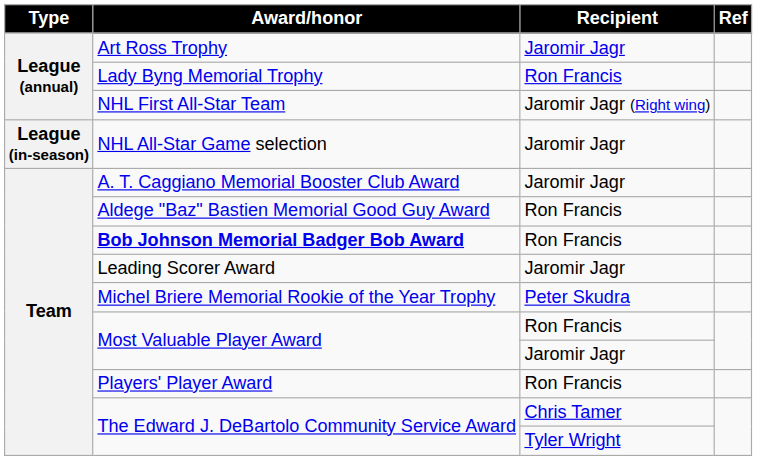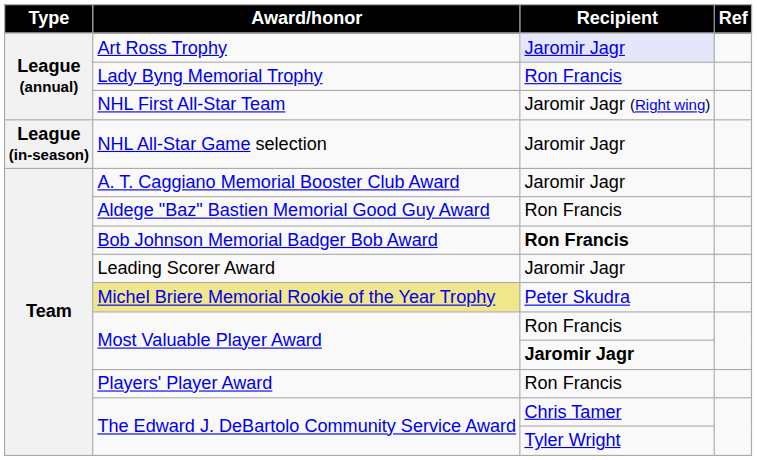(575, 47) no background -> (575, 47) lavender background
(281, 239) bold -> (268, 239) normal
(573, 239) normal -> (577, 239) bold
(296, 297) no background -> (296, 297) khaki background
(575, 354) normal -> (579, 354) bold
